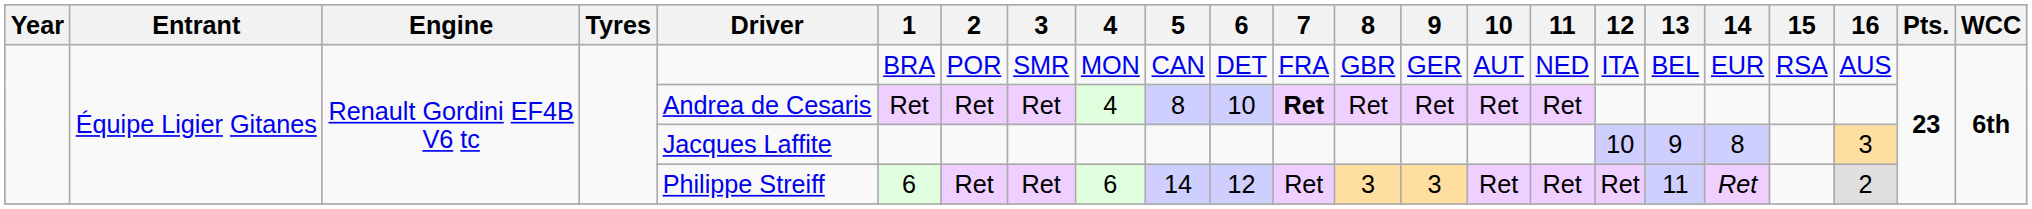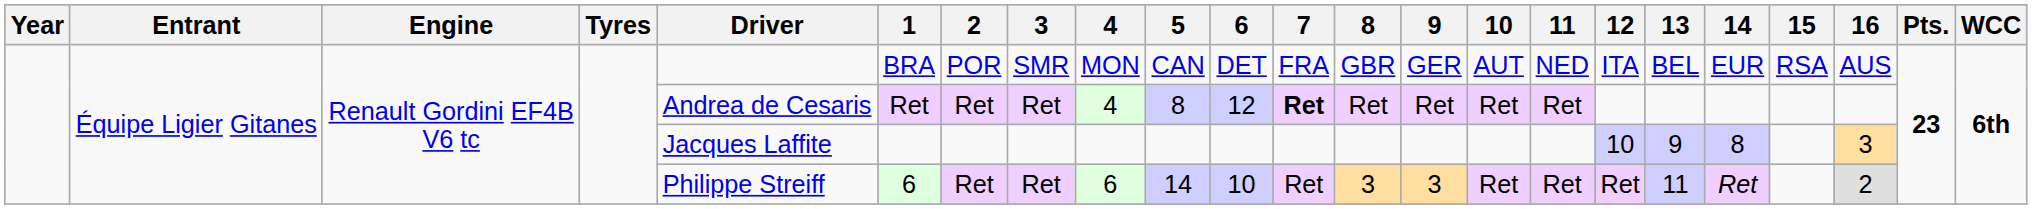(1242, 105) 10 -> (1242, 105) 12
(1242, 185) 12 -> (1242, 185) 10
